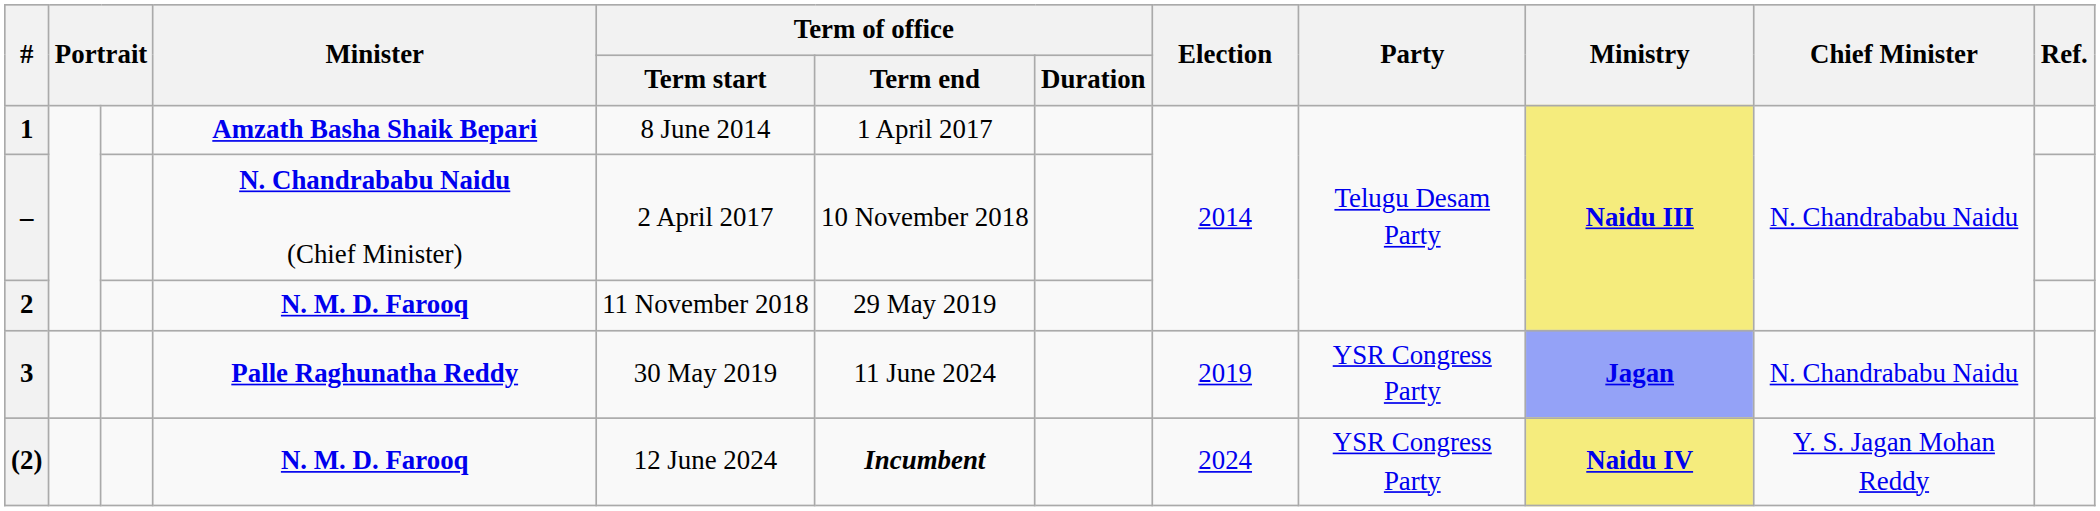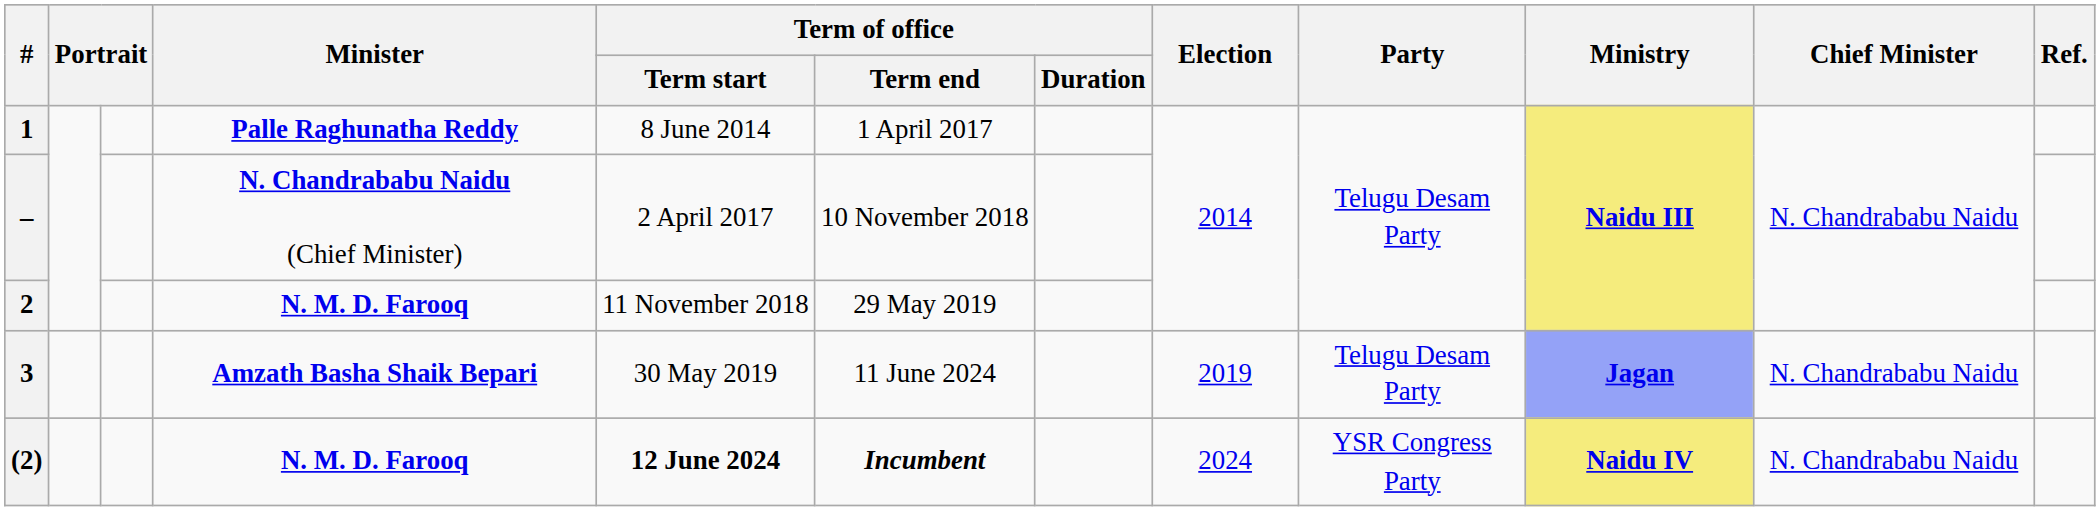(375, 129) Amzath Basha Shaik Bepari -> (375, 129) Palle Raghunatha Reddy
(375, 373) Palle Raghunatha Reddy -> (375, 373) Amzath Basha Shaik Bepari
(1412, 373) YSR Congress Party -> (1412, 373) Telugu Desam Party
(705, 461) normal -> (705, 461) bold
(1894, 461) Y. S. Jagan Mohan Reddy -> (1894, 461) N. Chandrababu Naidu
